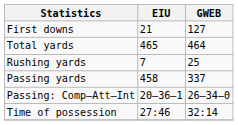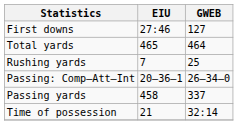(146, 29) 21 -> (155, 29) 27:46
rows swapped: (46, 79) <-> (71, 95)
(155, 112) 27:46 -> (146, 112) 21
